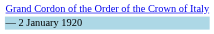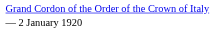(44, 23) lightblue background -> (44, 23) no background
